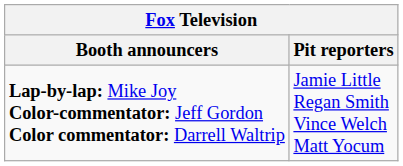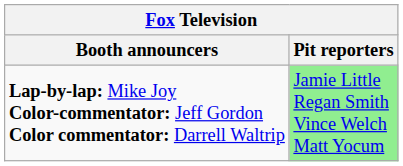(341, 113) no background -> (341, 113) lightgreen background
